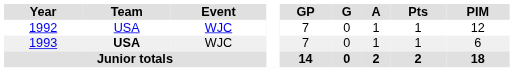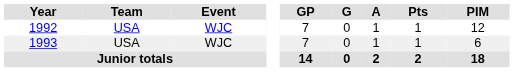(127, 43) bold -> (127, 43) normal
